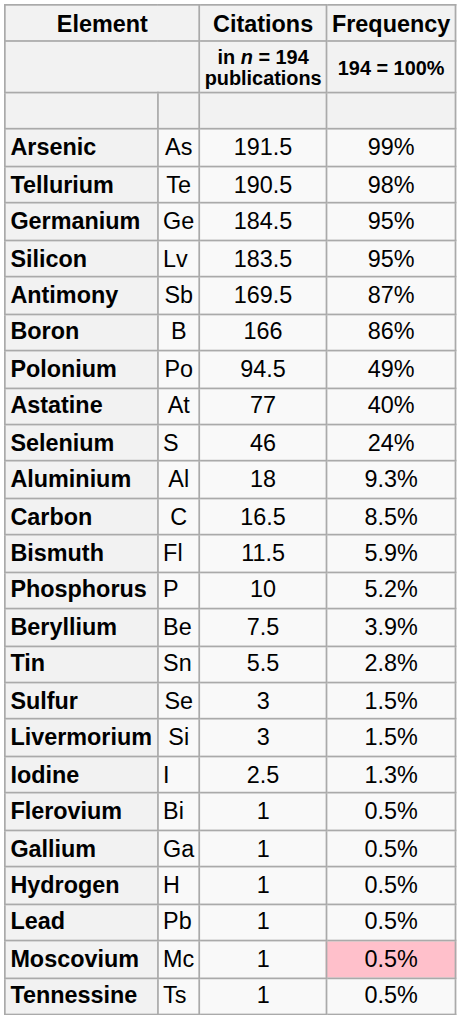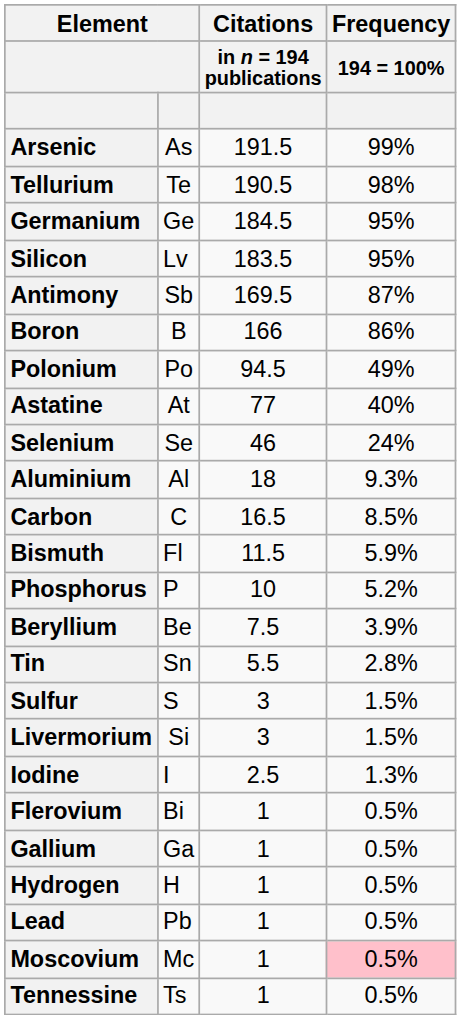(171, 443) S -> (179, 443) Se
(179, 701) Se -> (171, 701) S
